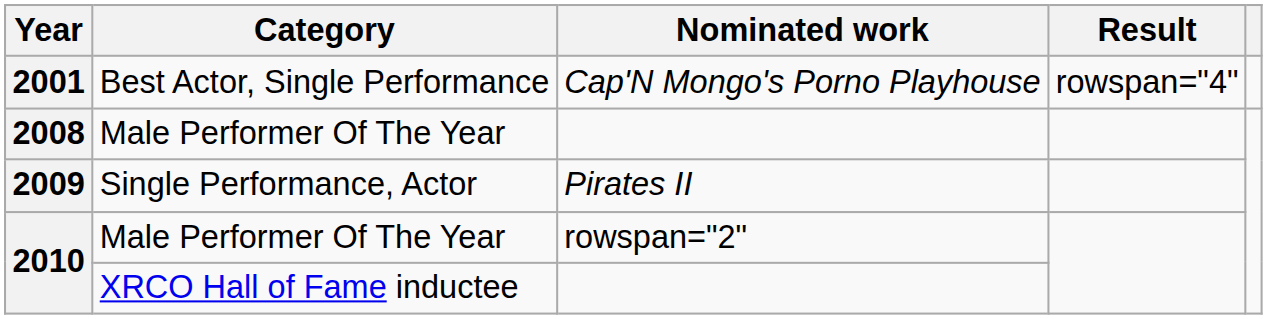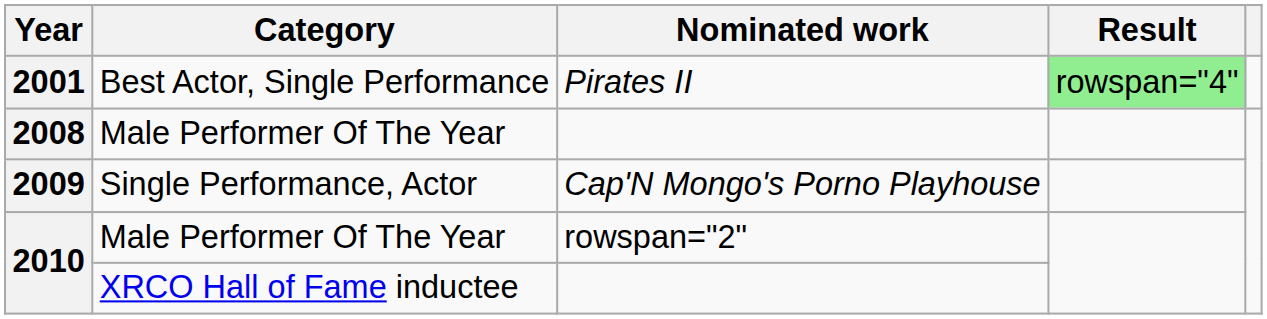(802, 81) Cap'N Mongo's Porno Playhouse -> (628, 81) Pirates II
(1147, 81) no background -> (1147, 81) lightgreen background
(628, 184) Pirates II -> (802, 184) Cap'N Mongo's Porno Playhouse
